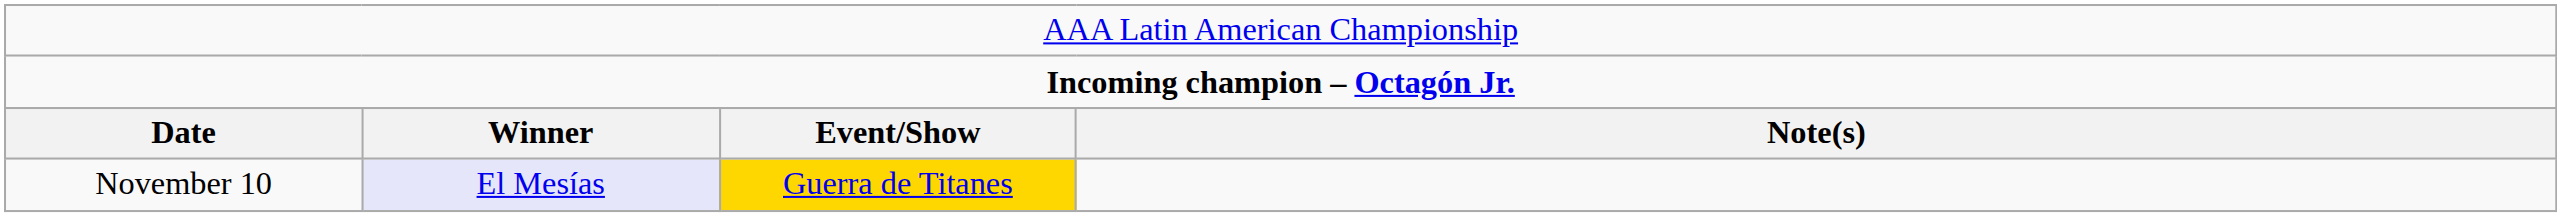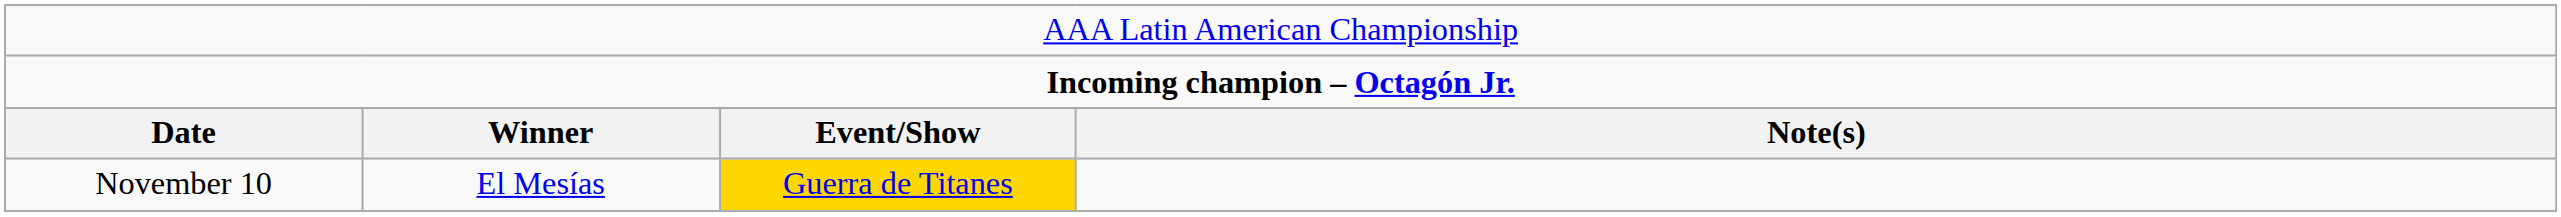(541, 183) lavender background -> (541, 183) no background
